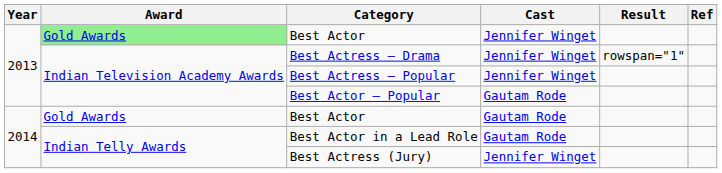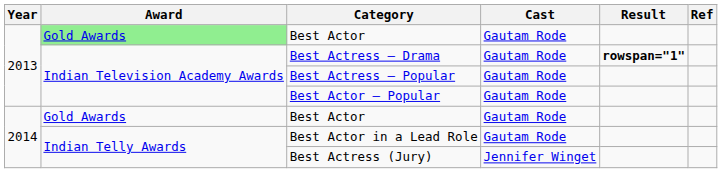(540, 35) Jennifer Winget -> (525, 35) Gautam Rode
(540, 55) Jennifer Winget -> (525, 55) Gautam Rode
(644, 55) normal -> (644, 55) bold
(540, 76) Jennifer Winget -> (525, 76) Gautam Rode
